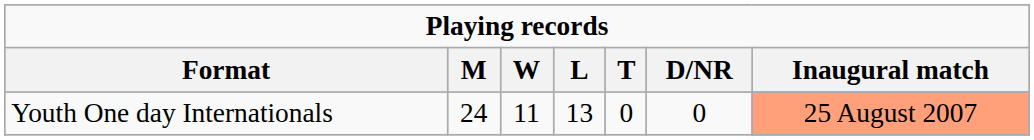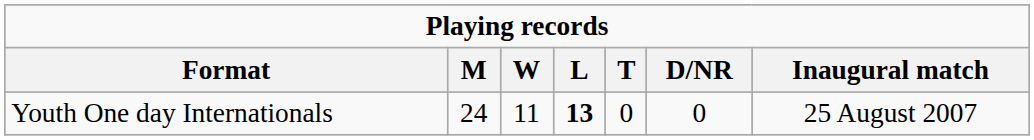(579, 112) normal -> (579, 112) bold
(891, 112) lightsalmon background -> (891, 112) no background
